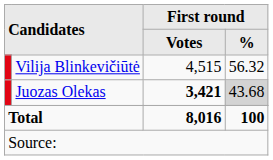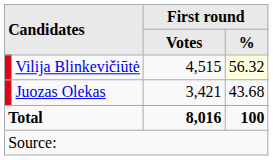(247, 67) no background -> (247, 67) lightyellow background
(204, 92) bold -> (204, 92) normal
(247, 92) lightgrey background -> (247, 92) no background
